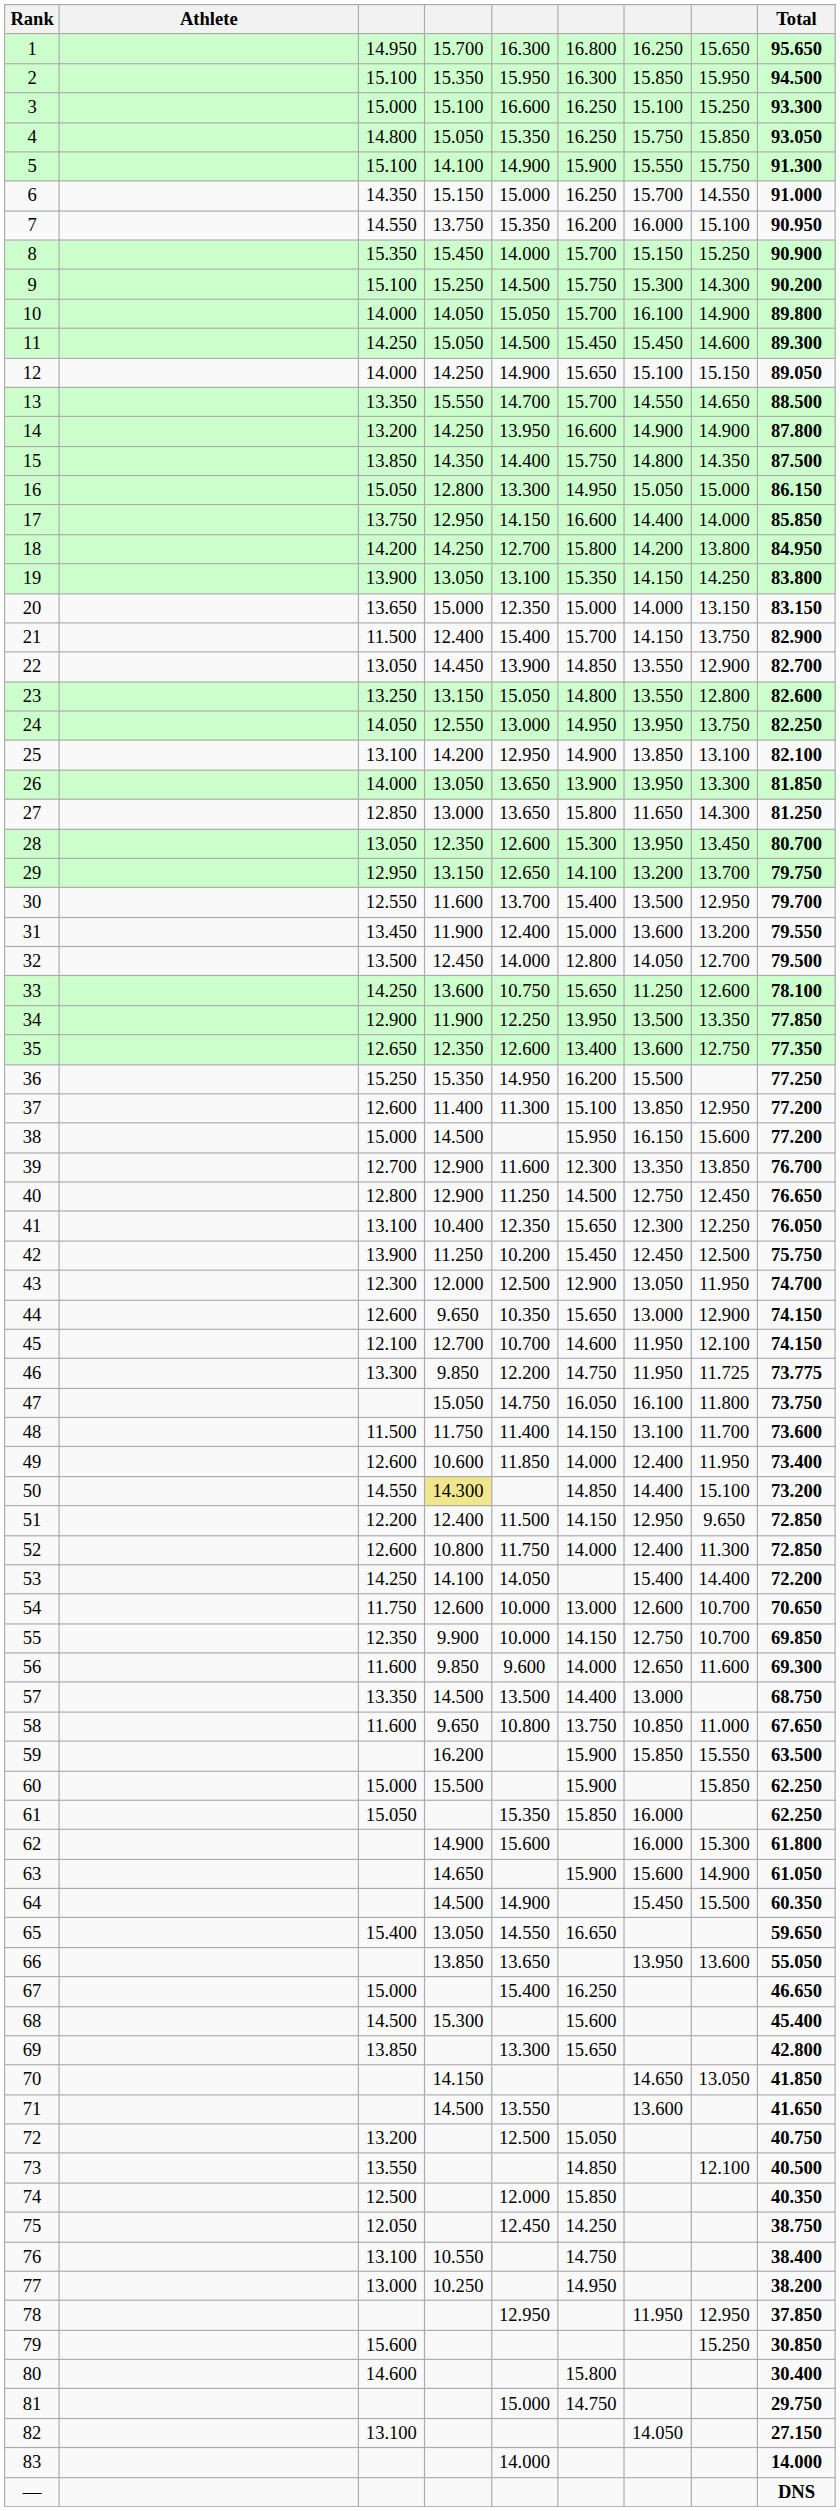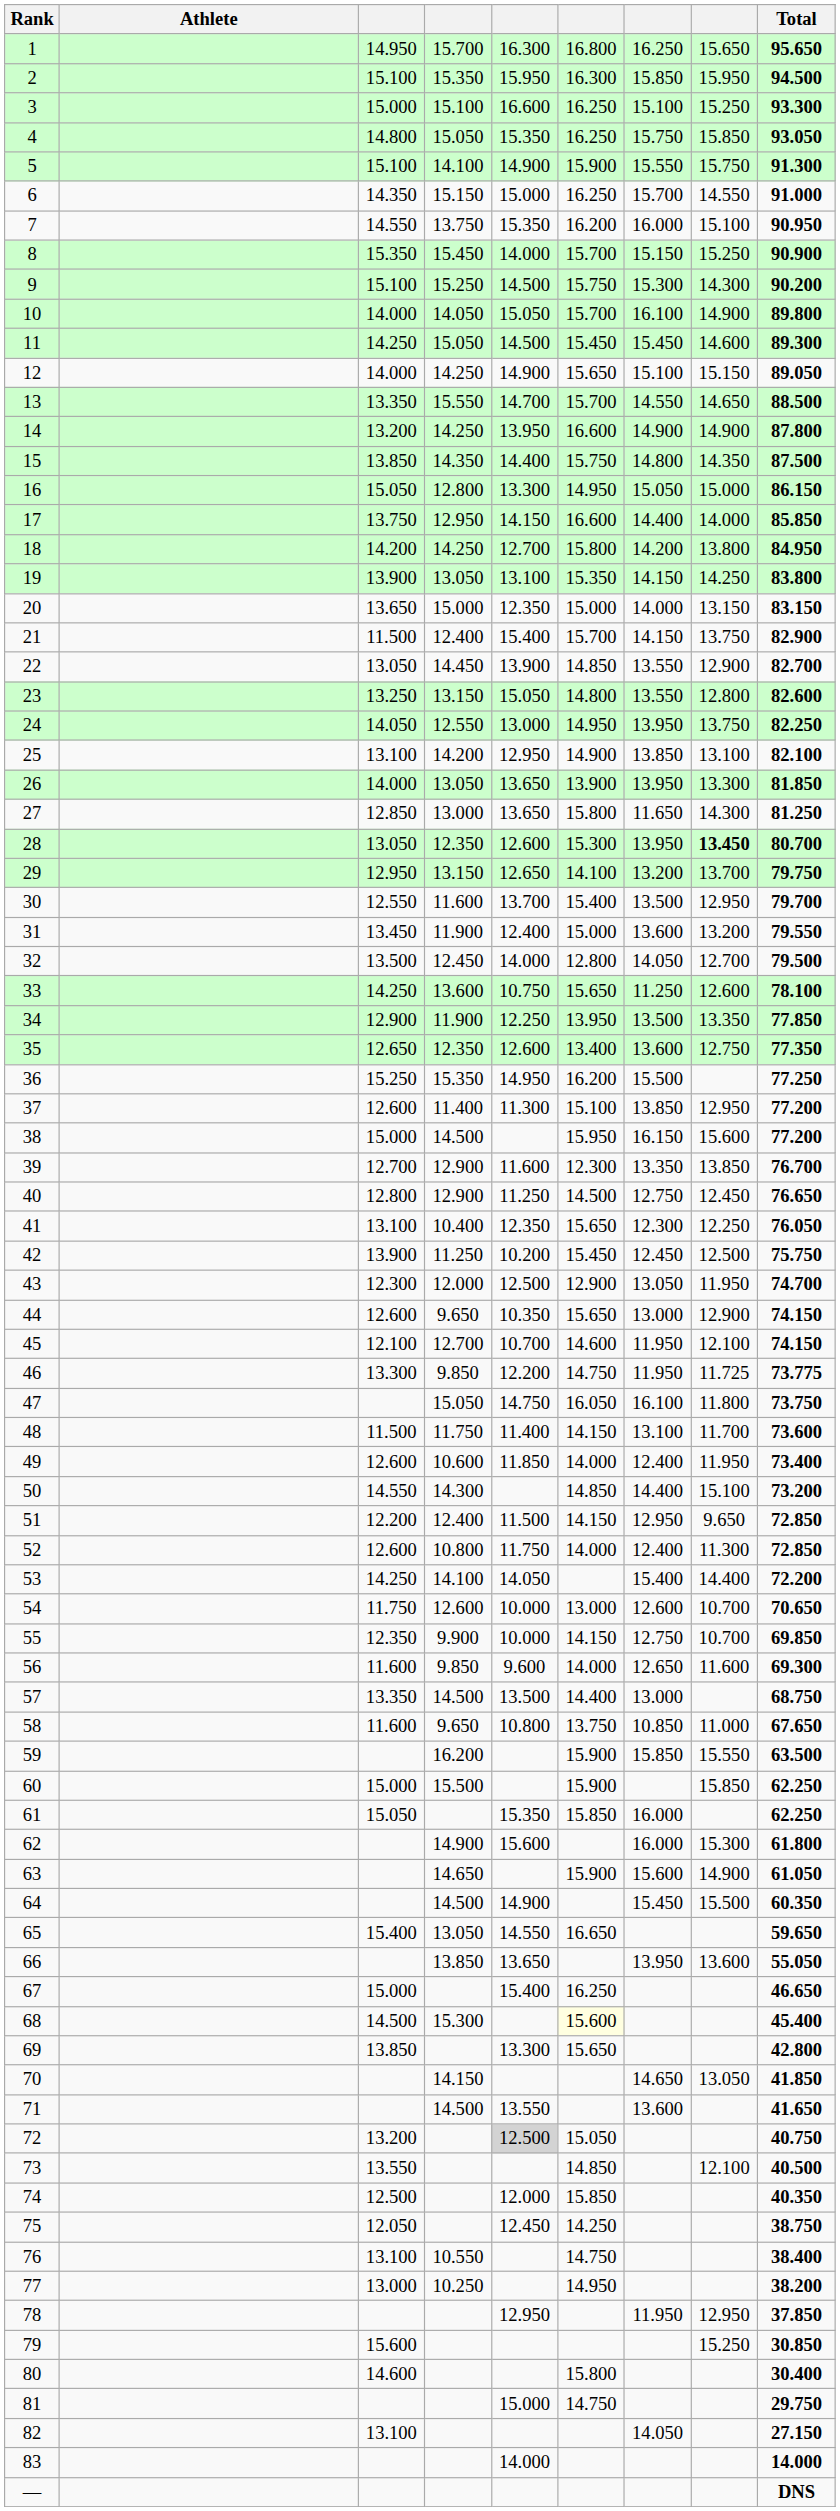(724, 843) normal -> (724, 843) bold
(458, 1490) khaki background -> (458, 1490) no background
(591, 2020) no background -> (591, 2020) lightyellow background
(524, 2138) no background -> (524, 2138) lightgrey background
